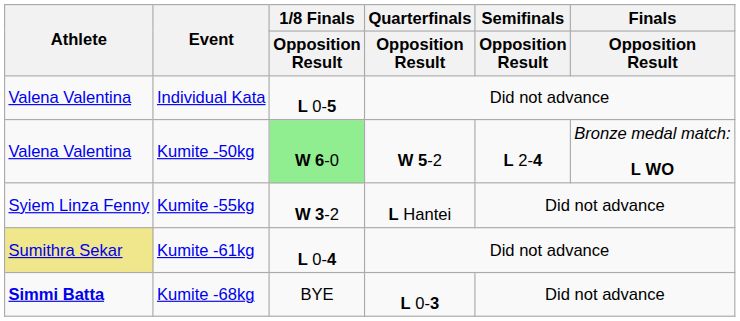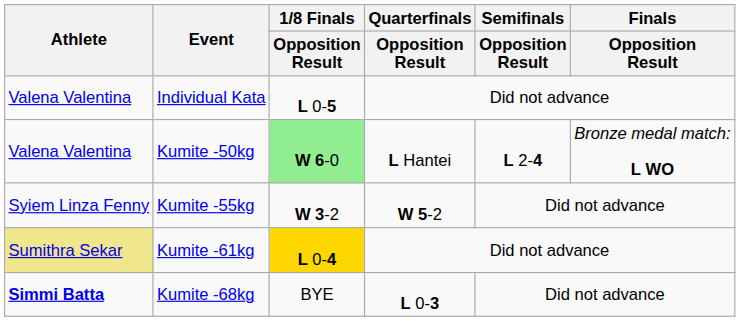(420, 161) W 5-2 -> (420, 161) L Hantei
(420, 215) L Hantei -> (420, 215) W 5-2
(317, 259) no background -> (317, 259) gold background
